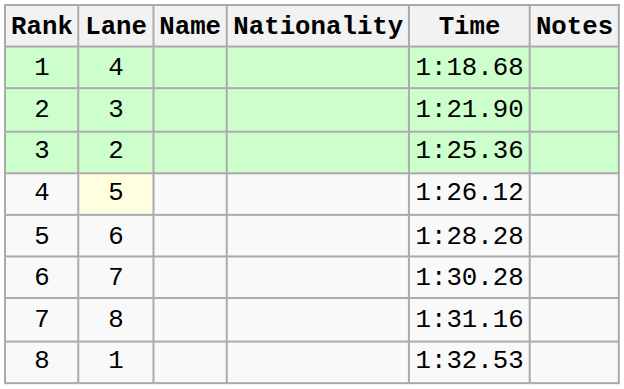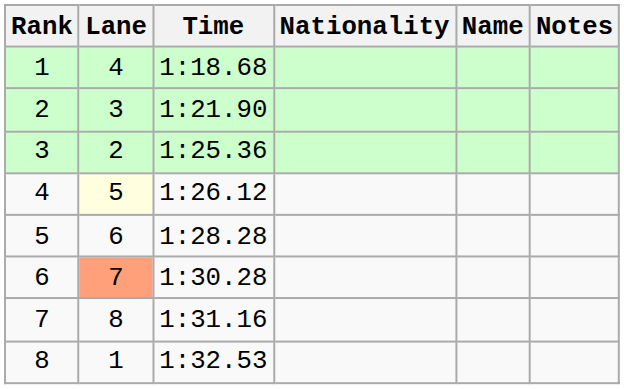columns swapped: (190, 26) <-> (470, 26)
(116, 278) no background -> (116, 278) lightsalmon background
